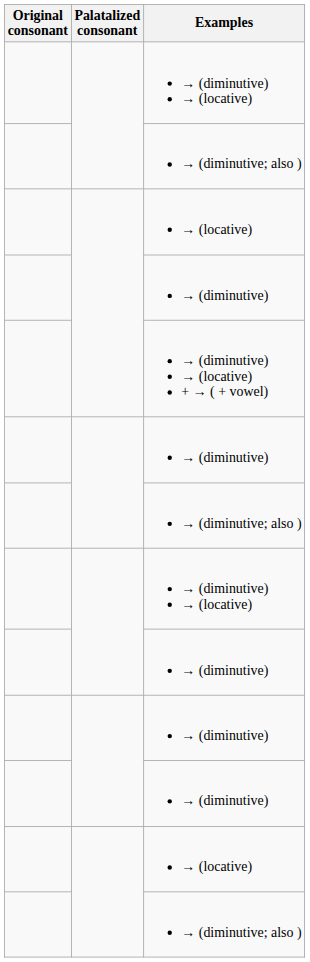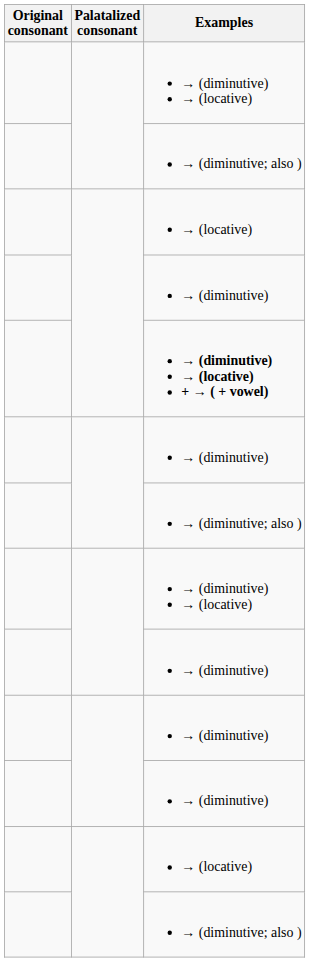(224, 376) normal -> (224, 376) bold
